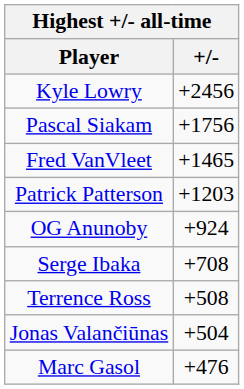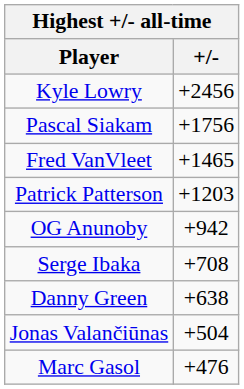(206, 228) +924 -> (206, 228) +942
+ row: (89, 297)
- row: (89, 297)
